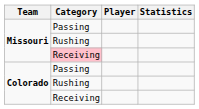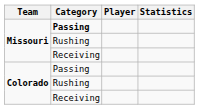(71, 26) normal -> (71, 26) bold
(76, 55) pink background -> (76, 55) no background
